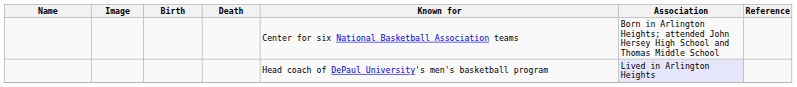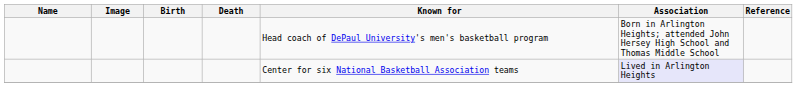(390, 39) Center for six National Basketball Association teams -> (405, 39) Head coach of DePaul University's men's basketball program
(405, 71) Head coach of DePaul University's men's basketball program -> (390, 71) Center for six National Basketball Association teams
